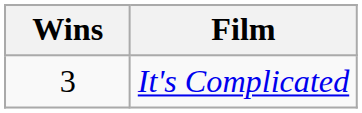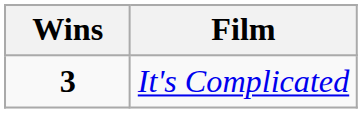(68, 81) normal -> (68, 81) bold
